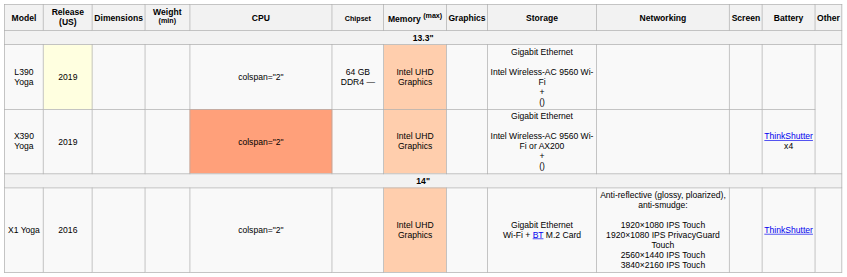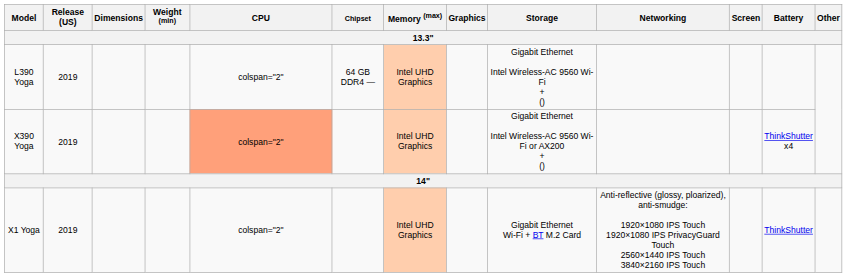(68, 77) lightyellow background -> (68, 77) no background
(68, 230) 2016 -> (68, 230) 2019
